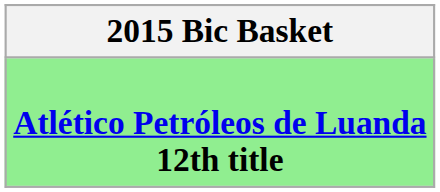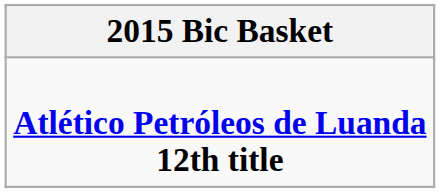(220, 140) lightgreen background -> (220, 140) no background
